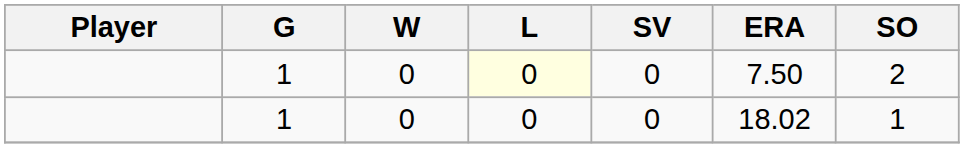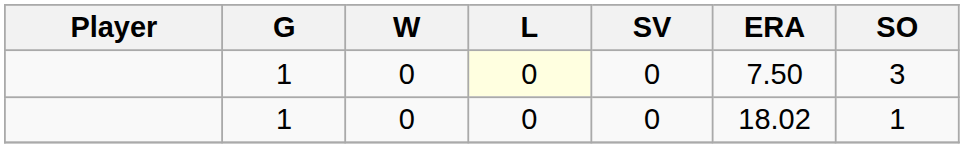(897, 73) 2 -> (897, 73) 3
